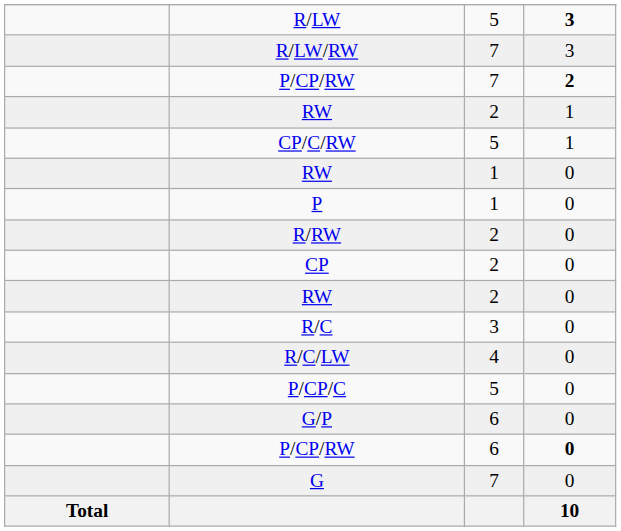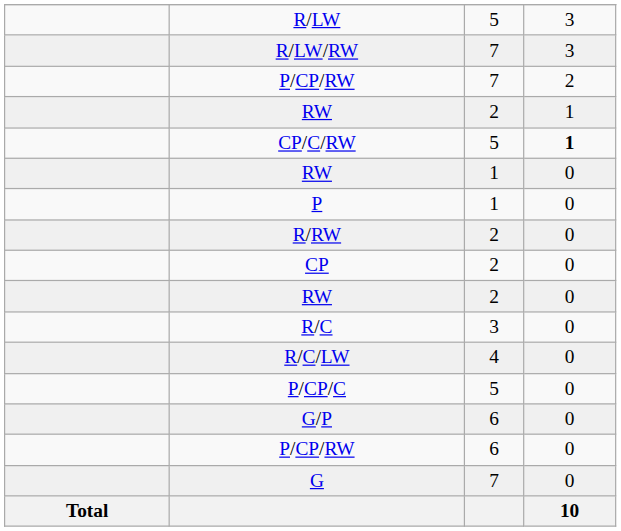(570, 19) bold -> (570, 19) normal
(570, 81) bold -> (570, 81) normal
(570, 142) normal -> (570, 142) bold
(570, 449) bold -> (570, 449) normal
